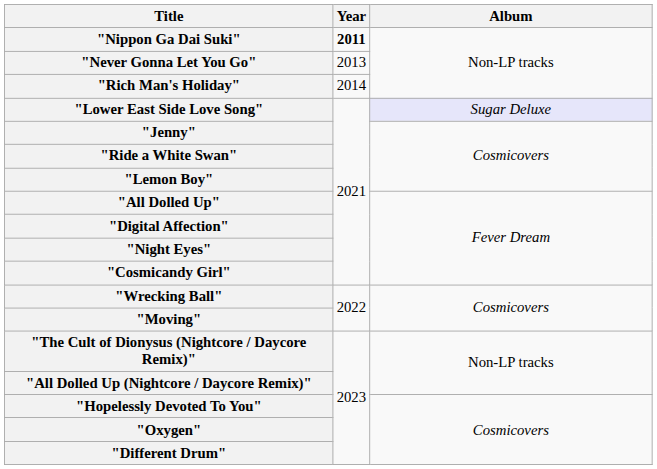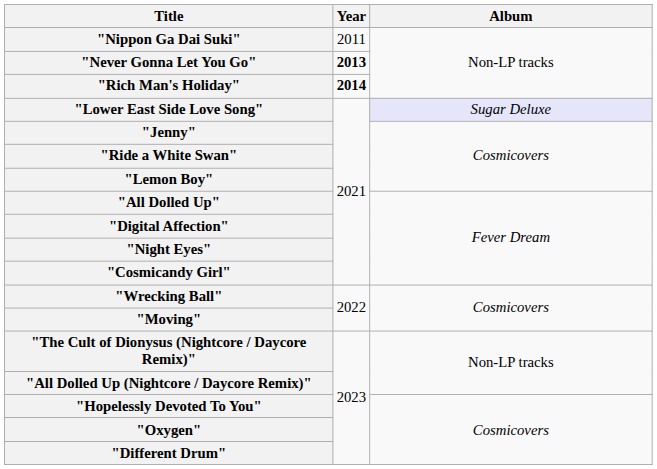(351, 39) bold -> (351, 39) normal
(351, 62) normal -> (351, 62) bold
(351, 86) normal -> (351, 86) bold
